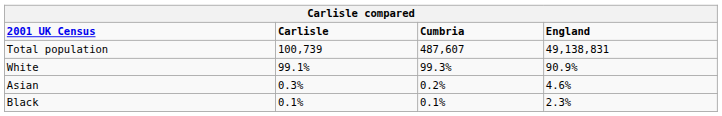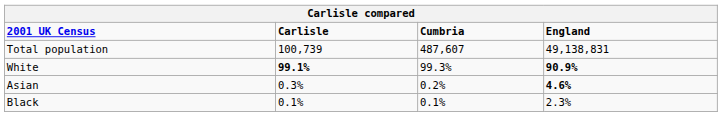(294, 67) normal -> (294, 67) bold
(562, 67) normal -> (562, 67) bold
(559, 85) normal -> (559, 85) bold
